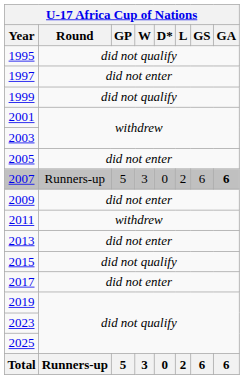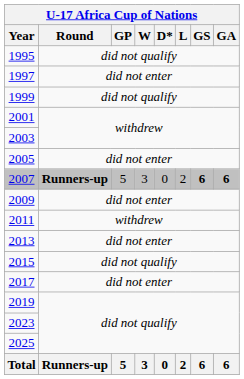(75, 179) normal -> (75, 179) bold
(202, 179) normal -> (202, 179) bold
